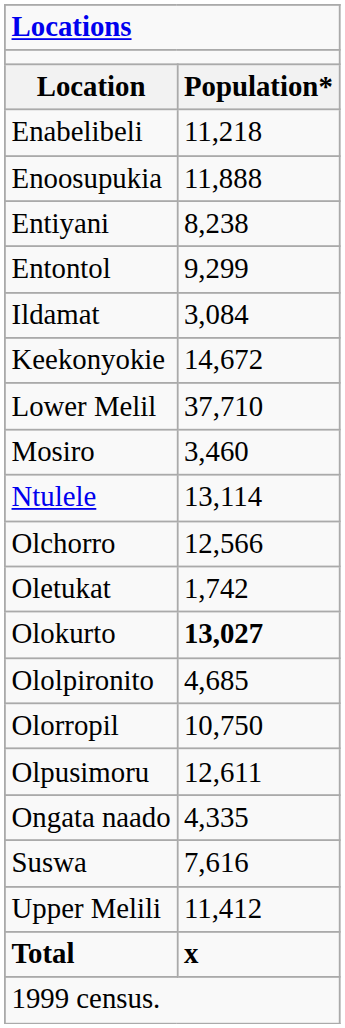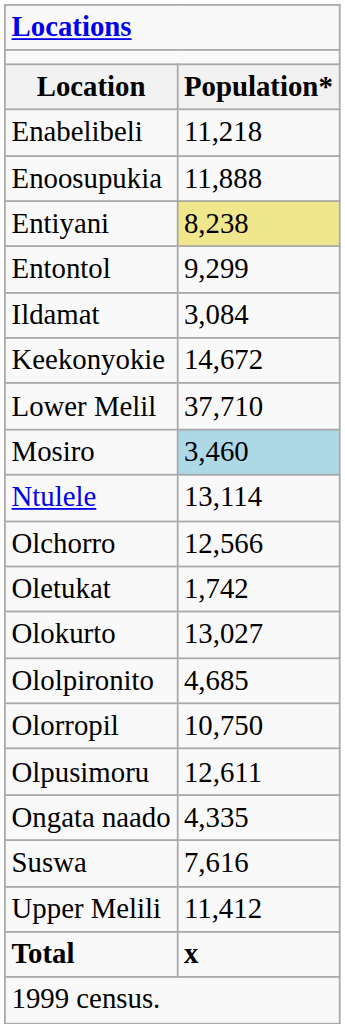(216, 223) no background -> (216, 223) khaki background
(216, 451) no background -> (216, 451) lightblue background
(224, 634) bold -> (224, 634) normal
